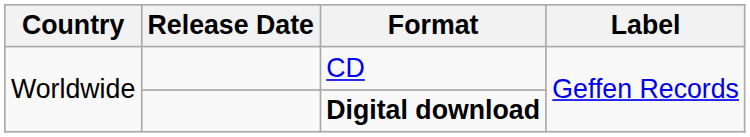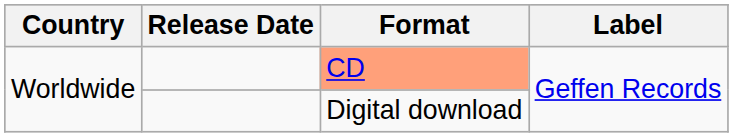(346, 68) no background -> (346, 68) lightsalmon background
(433, 110) bold -> (424, 110) normal
